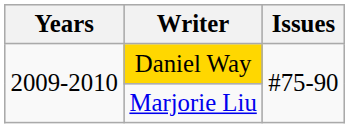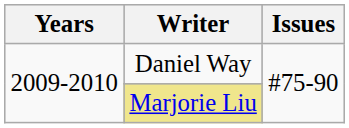(193, 63) gold background -> (193, 63) no background
(193, 102) no background -> (193, 102) khaki background
